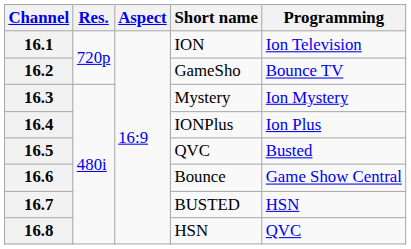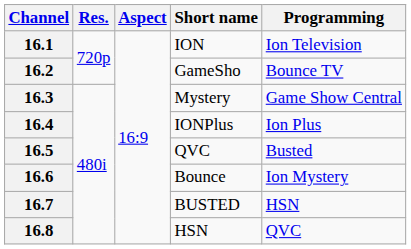(307, 97) Ion Mystery -> (334, 97) Game Show Central
(334, 177) Game Show Central -> (307, 177) Ion Mystery
